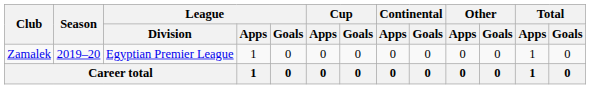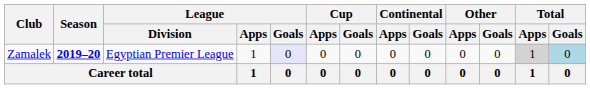(79, 53) normal -> (79, 53) bold
(288, 53) no background -> (288, 53) lavender background
(532, 53) no background -> (532, 53) lightgrey background
(567, 53) no background -> (567, 53) lightblue background
